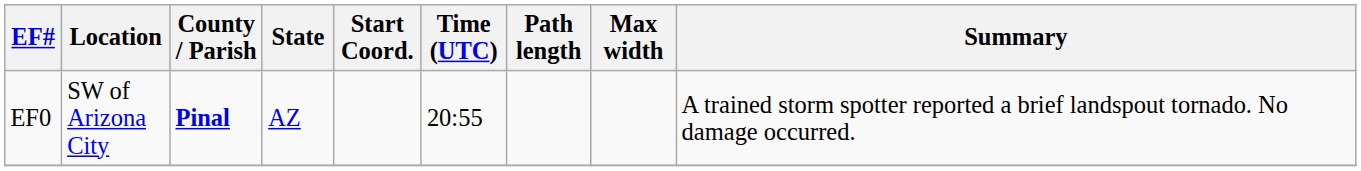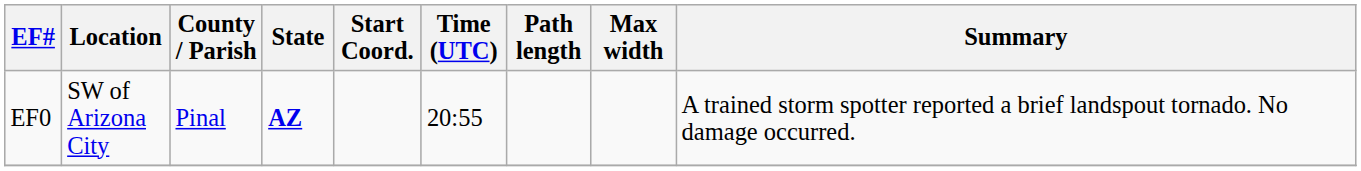(203, 117) bold -> (201, 117) normal
(285, 117) normal -> (285, 117) bold
